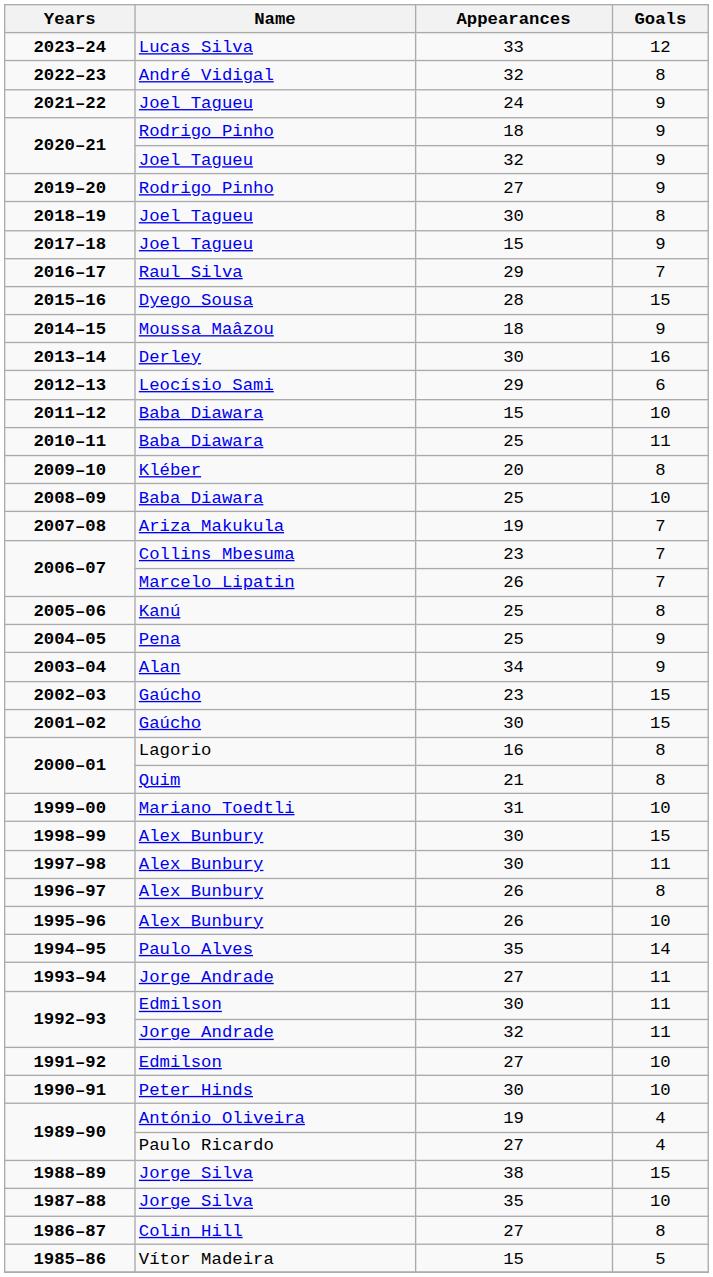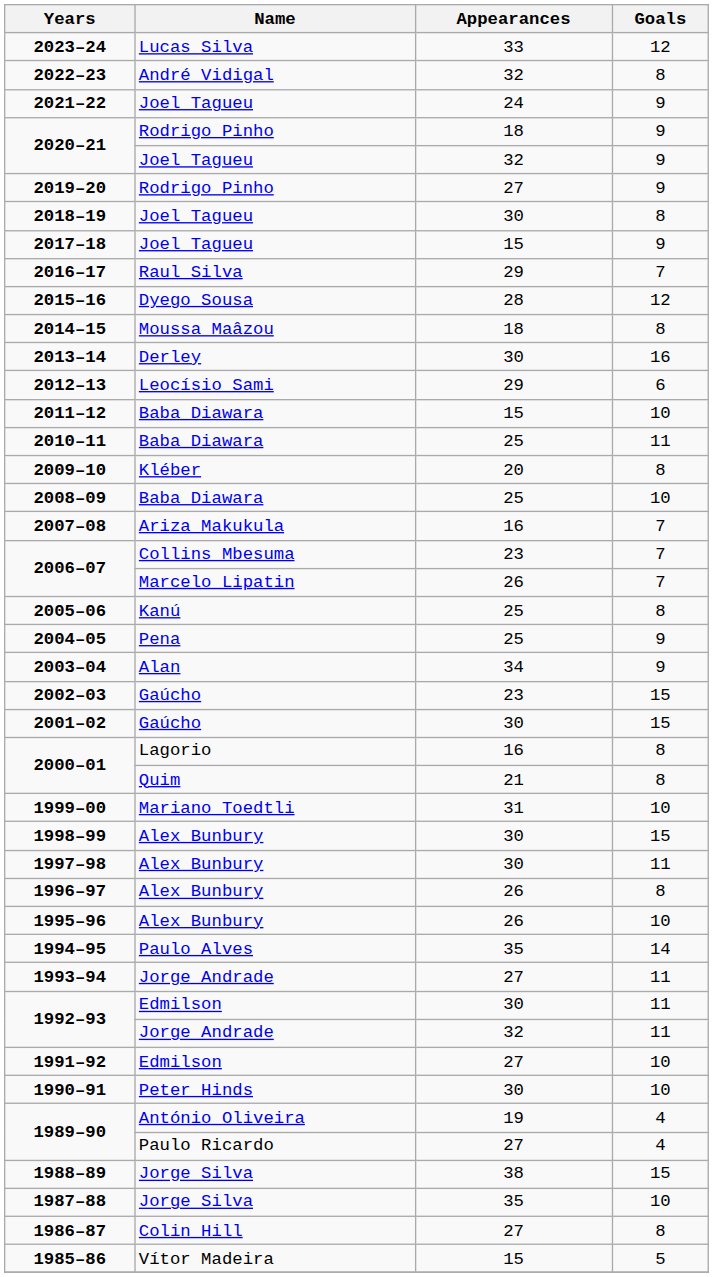(660, 301) 15 -> (660, 301) 12
(660, 329) 9 -> (660, 329) 8
(514, 526) 19 -> (514, 526) 16
